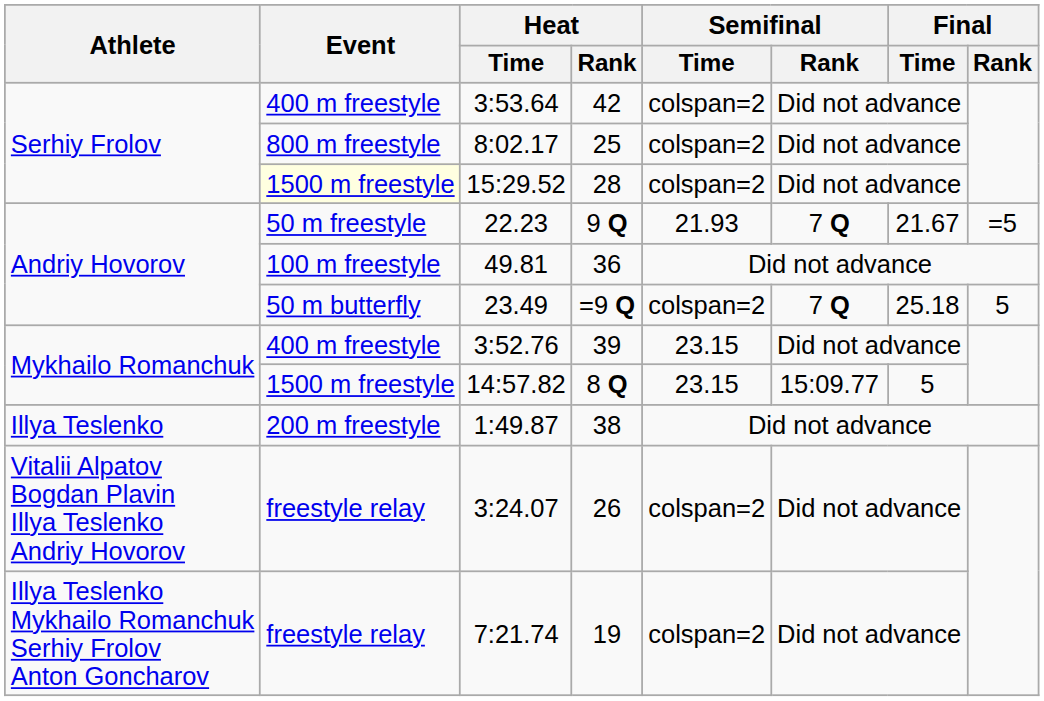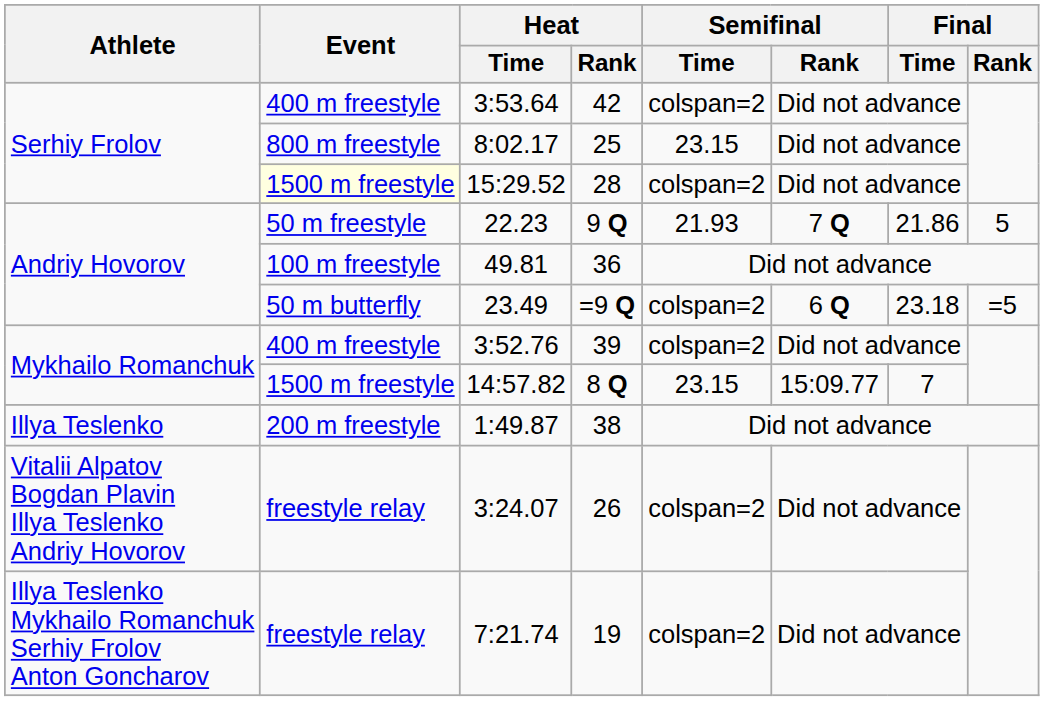(707, 144) colspan=2 -> (707, 144) 23.15
(927, 224) 21.67 -> (927, 224) 21.86
(1002, 224) =5 -> (1002, 224) 5
(829, 305) 7 Q -> (829, 305) 6 Q
(927, 305) 25.18 -> (927, 305) 23.18
(1002, 305) 5 -> (1002, 305) =5
(707, 345) 23.15 -> (707, 345) colspan=2
(927, 386) 5 -> (927, 386) 7
